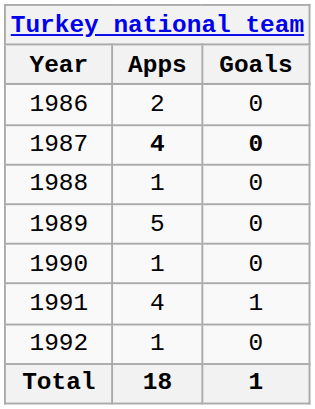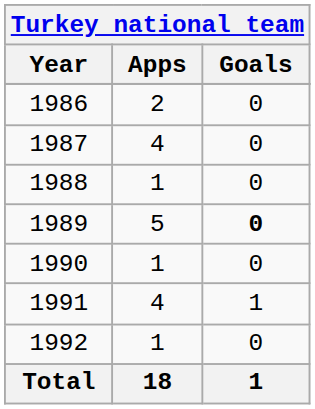(157, 144) bold -> (157, 144) normal
(256, 144) bold -> (256, 144) normal
(256, 224) normal -> (256, 224) bold
